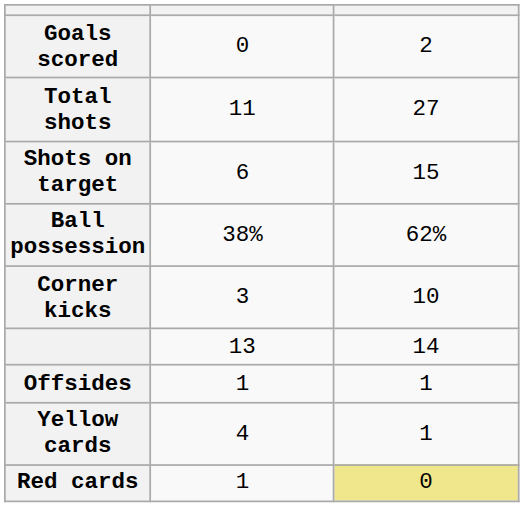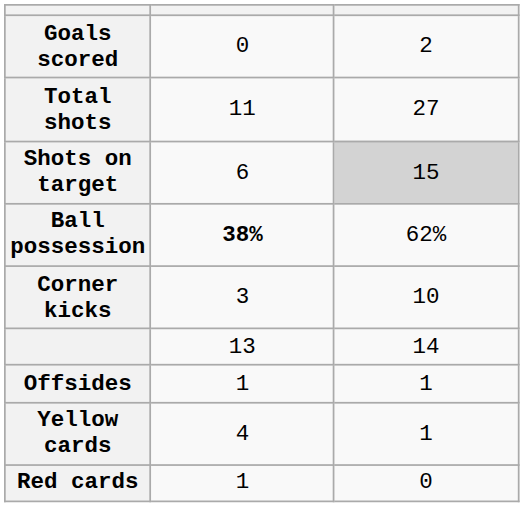(426, 172) no background -> (426, 172) lightgrey background
(242, 235) normal -> (242, 235) bold
(426, 483) khaki background -> (426, 483) no background
